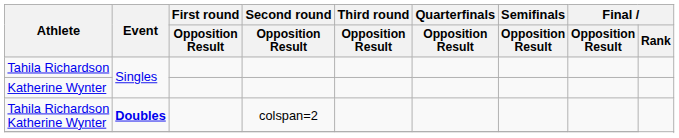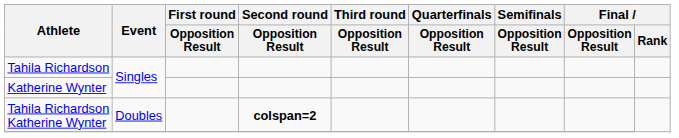(141, 115) bold -> (139, 115) normal
(288, 115) normal -> (285, 115) bold
